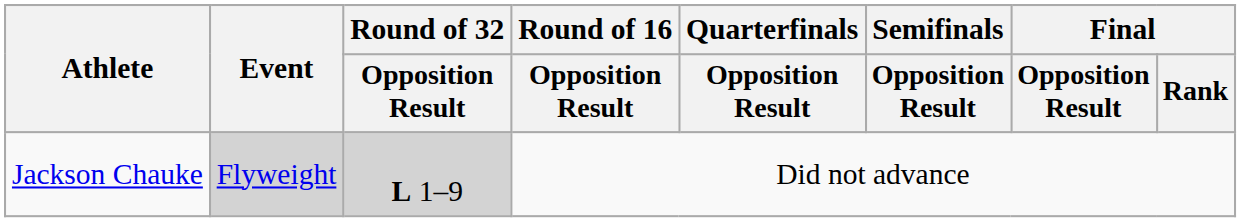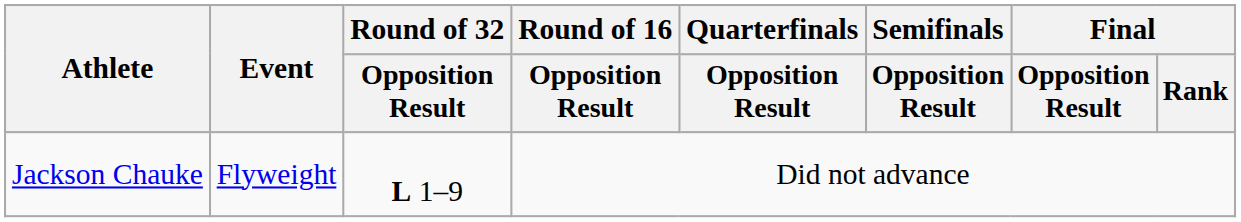(277, 174) lightgrey background -> (277, 174) no background
(427, 191) lightgrey background -> (427, 191) no background
